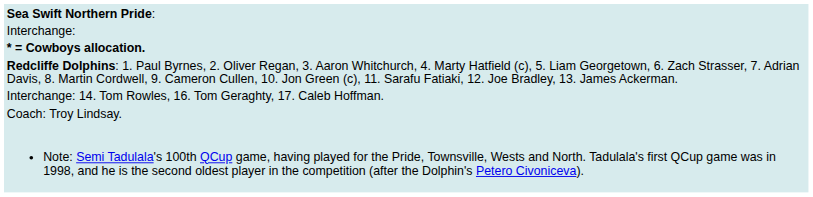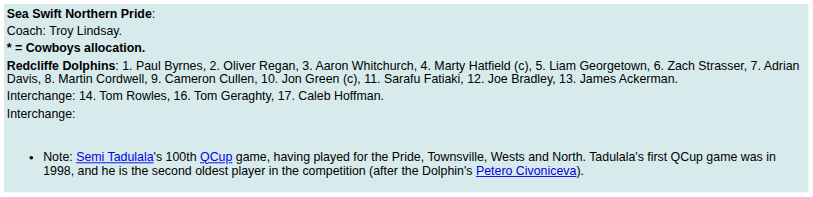(41, 31) Interchange: -> (64, 31) Coach: Troy Lindsay.
(64, 114) Coach: Troy Lindsay. -> (41, 114) Interchange:
